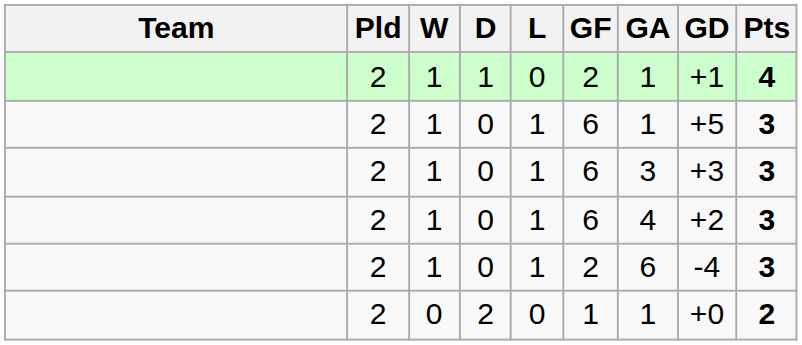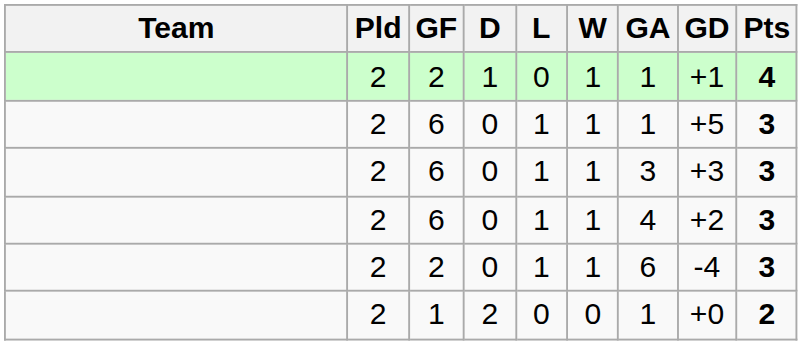columns swapped: (434, 28) <-> (591, 28)
